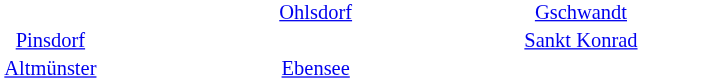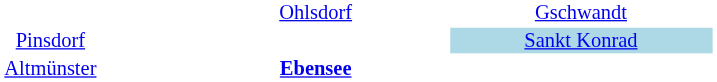(581, 40) no background -> (581, 40) lightblue background
(316, 68) normal -> (316, 68) bold
